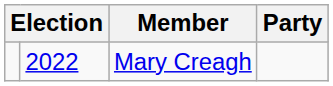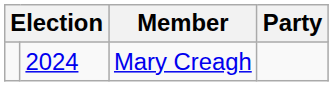(52, 61) 2022 -> (52, 61) 2024
